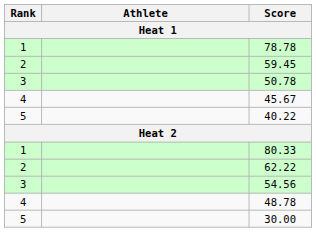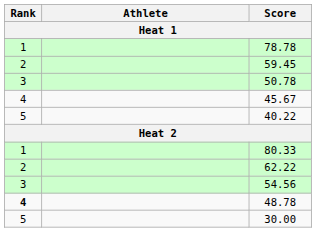(23, 202) normal -> (23, 202) bold
